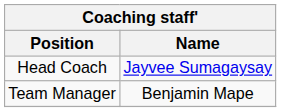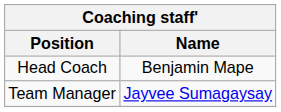(198, 69) Jayvee Sumagaysay -> (198, 69) Benjamin Mape
(198, 94) Benjamin Mape -> (198, 94) Jayvee Sumagaysay
